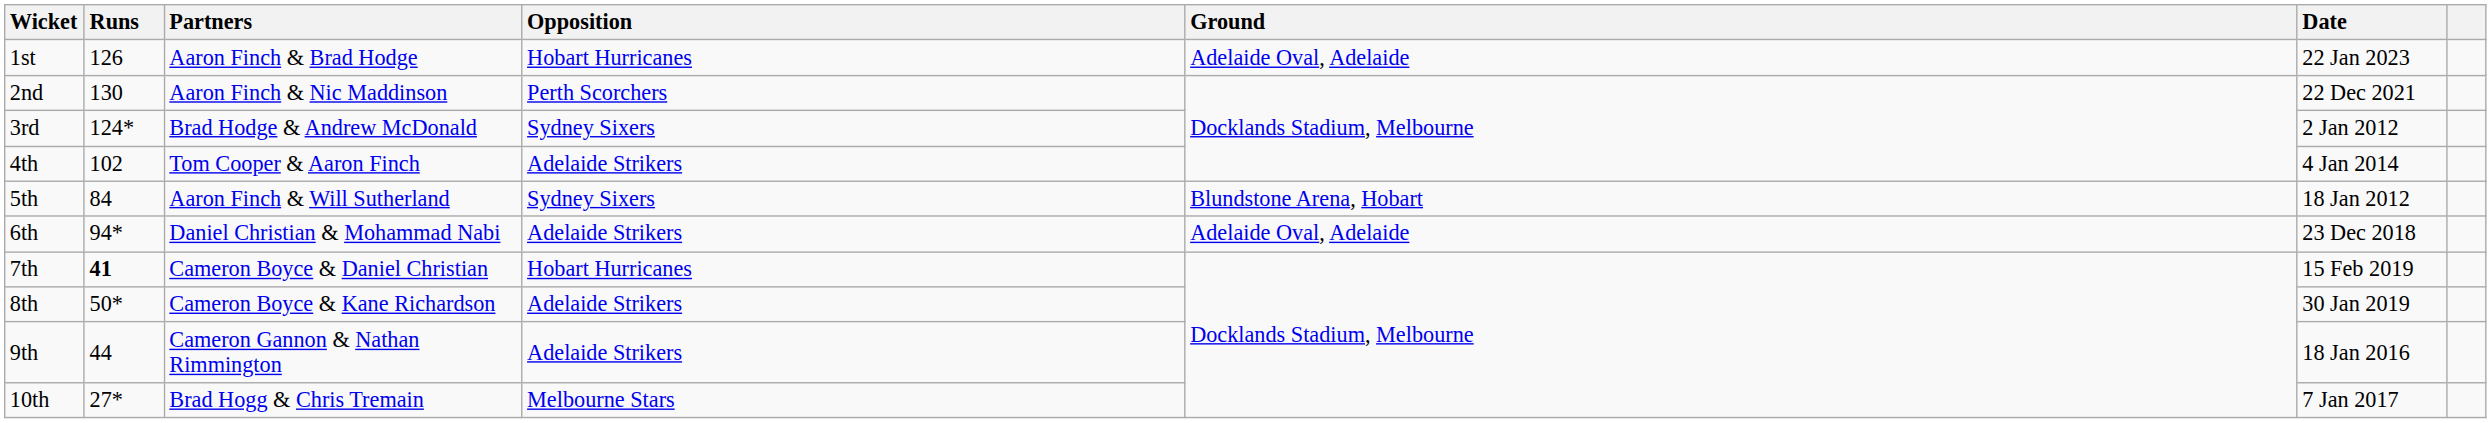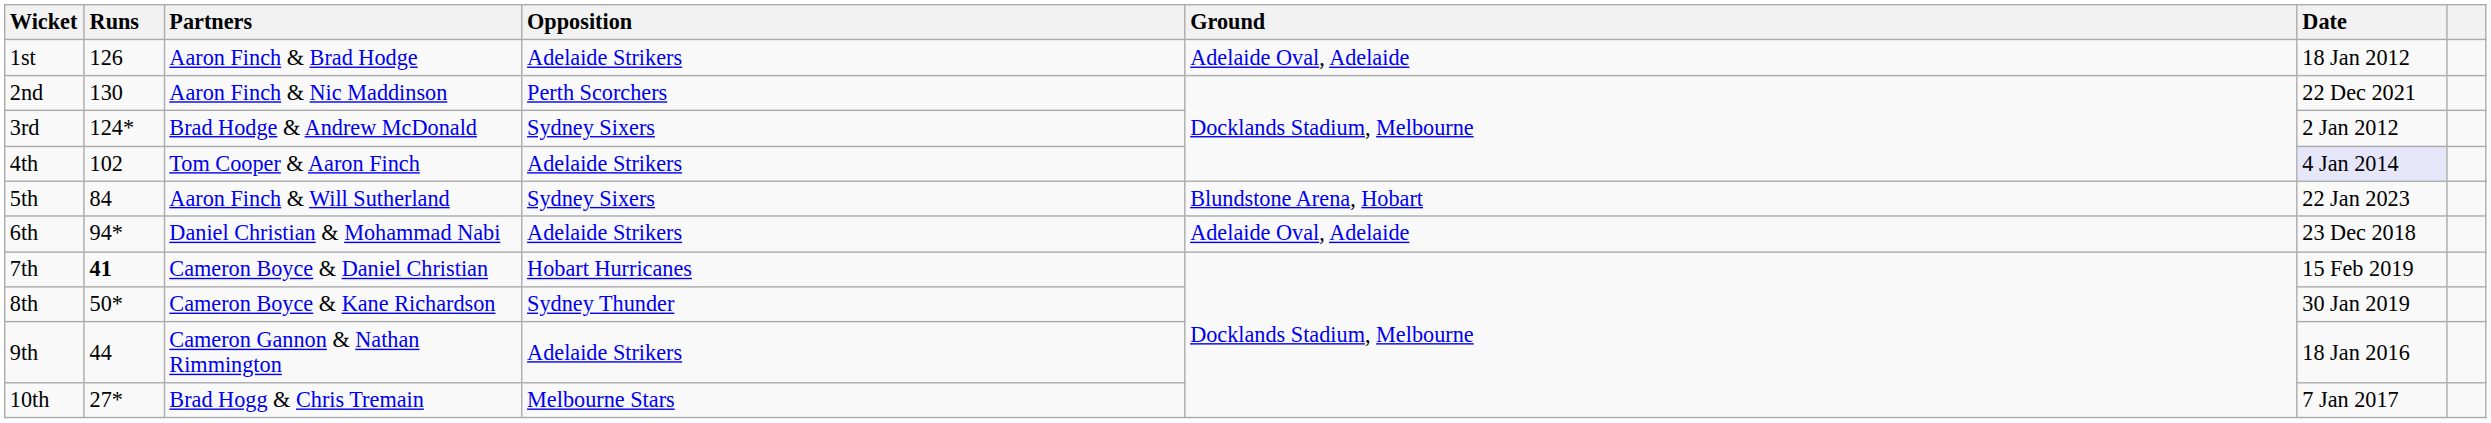(610, 57) Hobart Hurricanes -> (605, 57) Adelaide Strikers
(2356, 57) 22 Jan 2023 -> (2356, 57) 18 Jan 2012
(2351, 163) no background -> (2351, 163) lavender background
(2356, 198) 18 Jan 2012 -> (2356, 198) 22 Jan 2023
(605, 304) Adelaide Strikers -> (601, 304) Sydney Thunder
